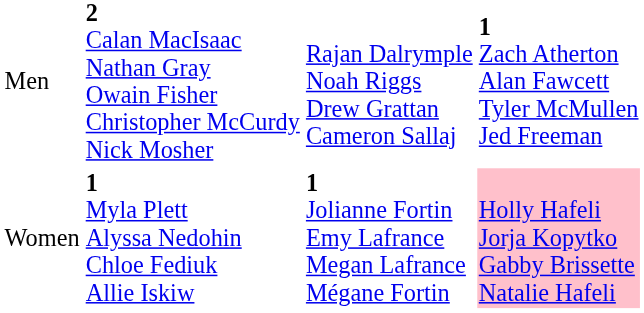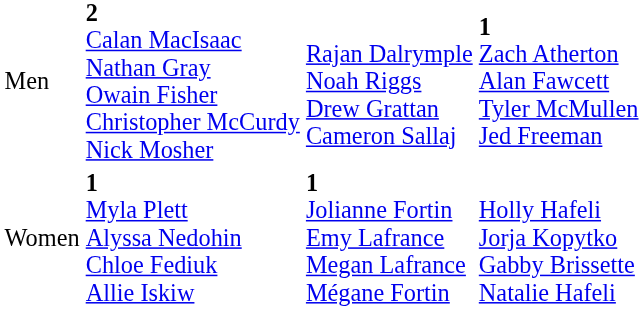(557, 251) pink background -> (557, 251) no background
